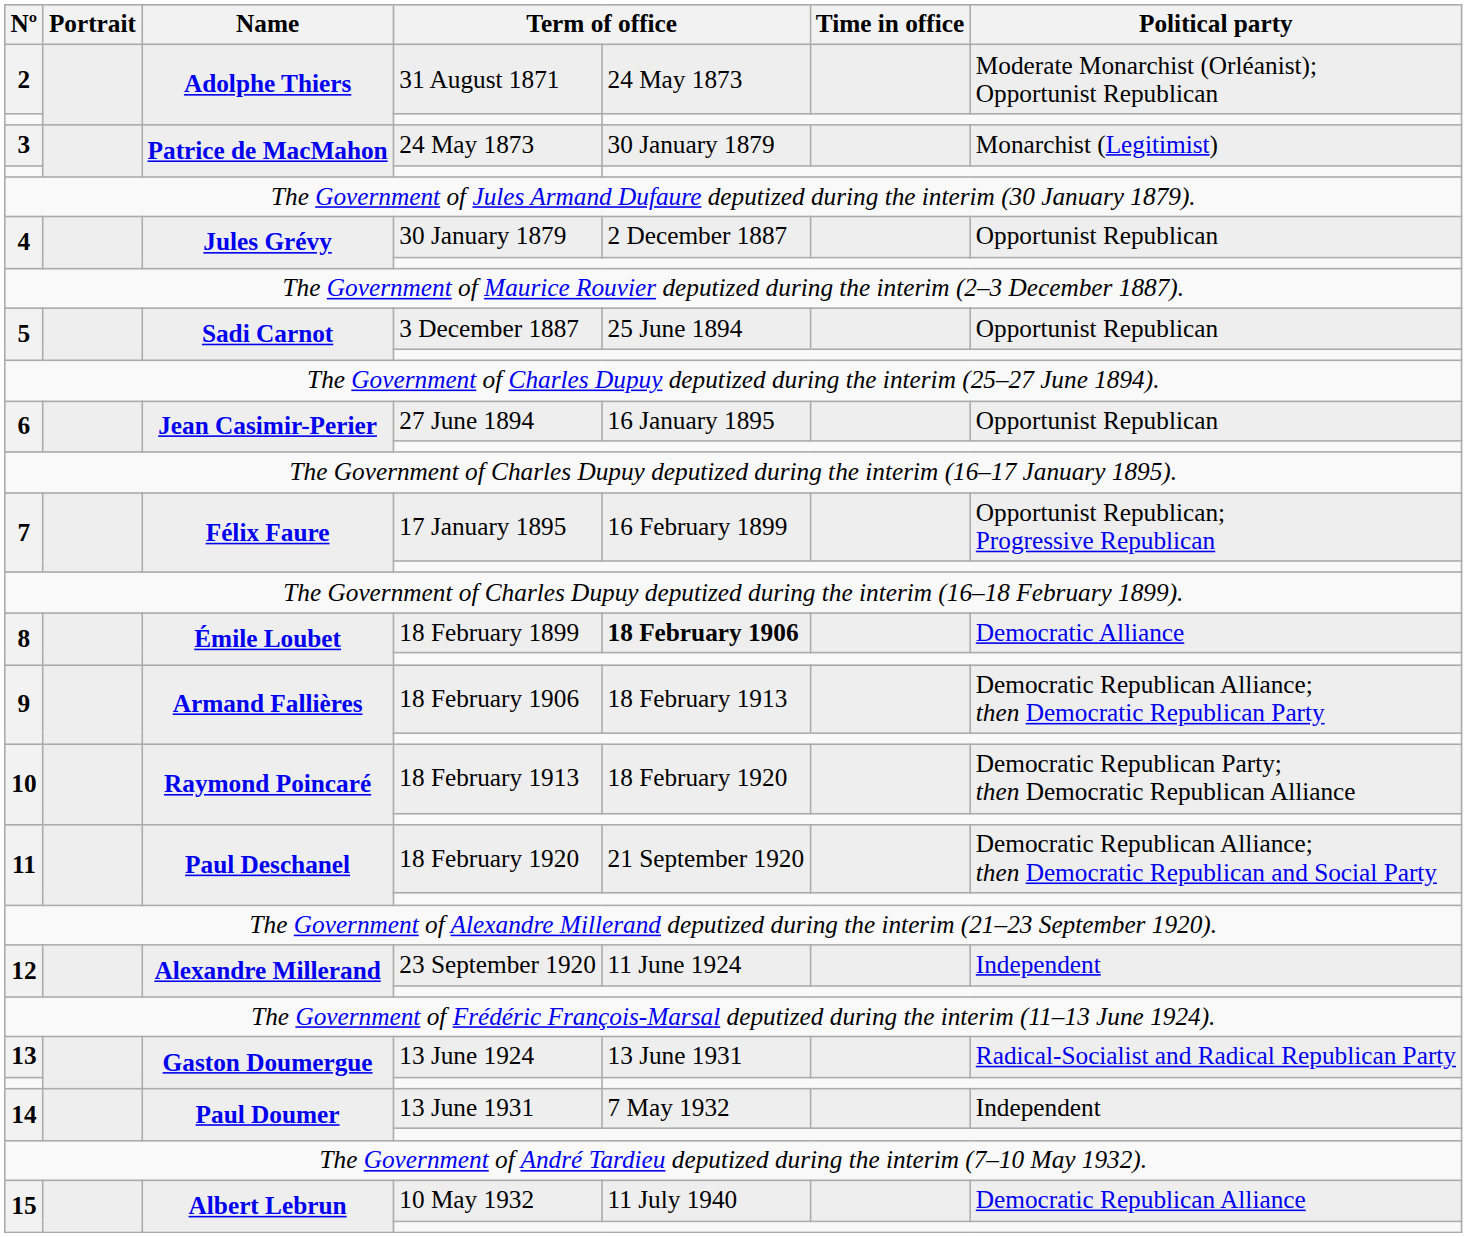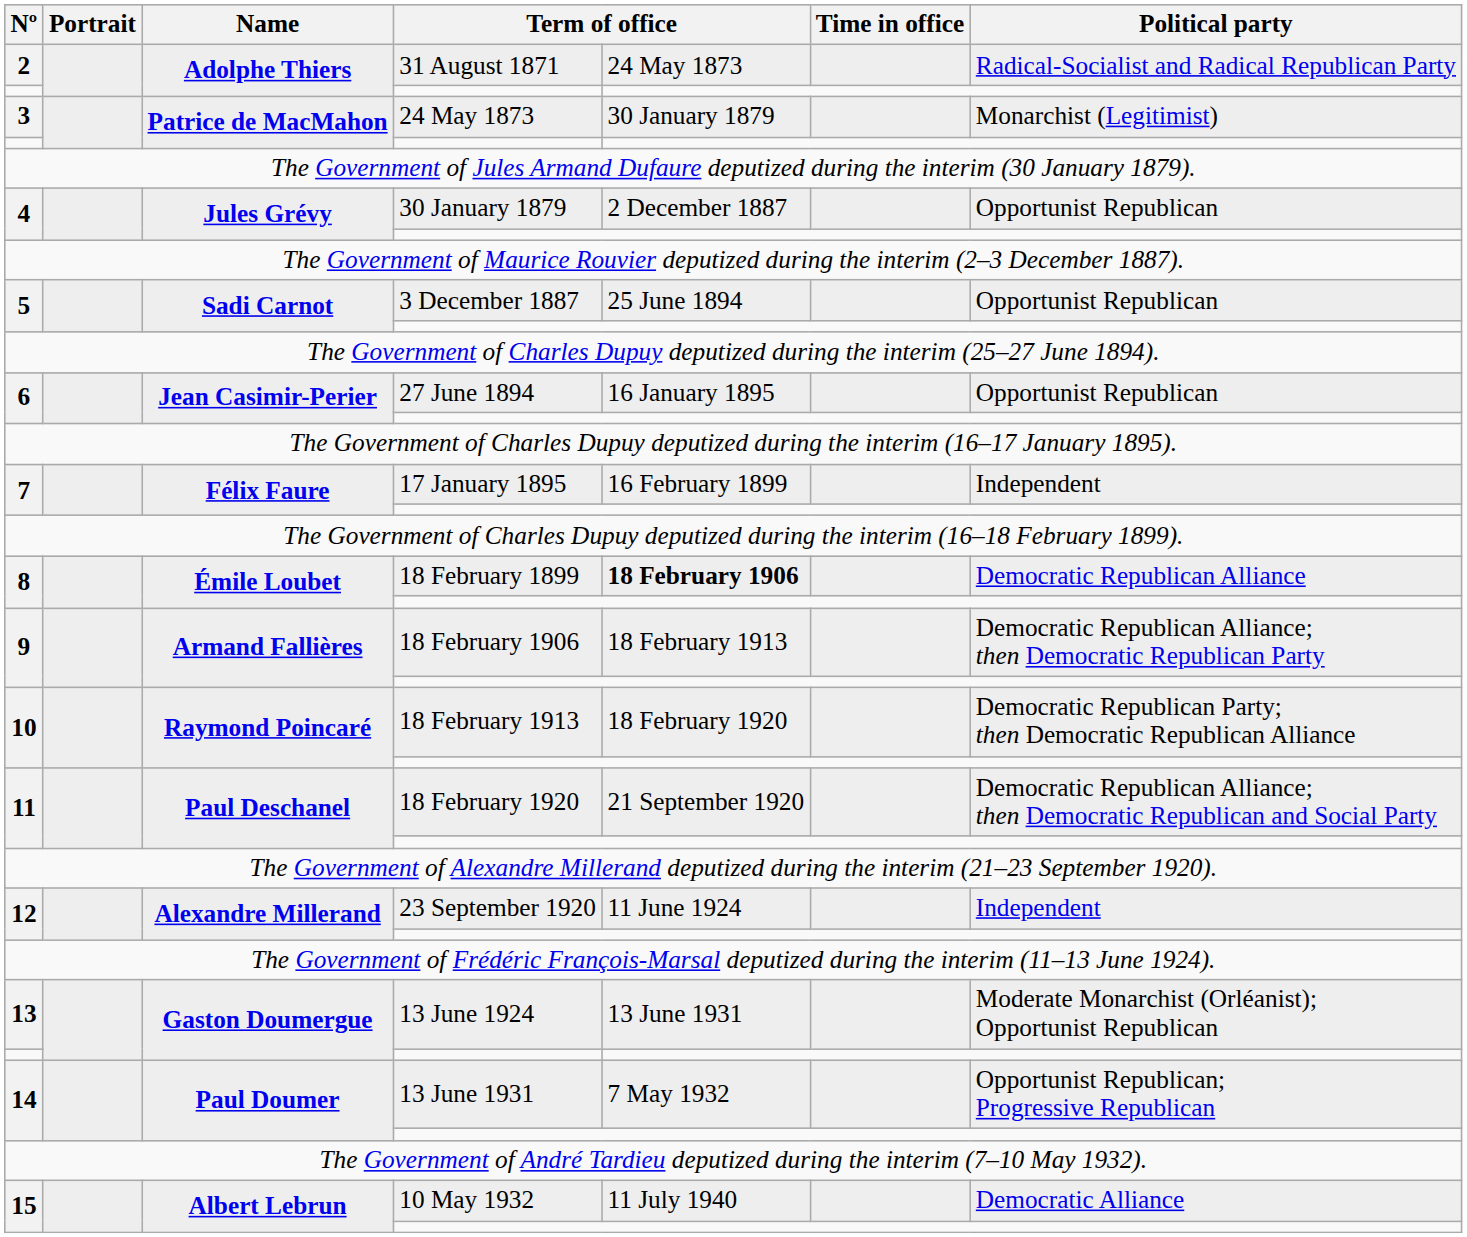(1146, 78) Moderate Monarchist (Orléanist); Opportunist Republican -> (1216, 64) Radical-Socialist and Radical Republican Party
(1100, 526) Opportunist Republican; Progressive Republican -> (1038, 483) Independent
(1080, 632) Democratic Alliance -> (1141, 575) Democratic Republican Alliance
(1216, 1056) Radical-Socialist and Radical Republican Party -> (1146, 1014) Moderate Monarchist (Orléanist); Opportunist Republican
(1038, 1108) Independent -> (1100, 1094) Opportunist Republican; Progressive Republican
(1141, 1200) Democratic Republican Alliance -> (1080, 1200) Democratic Alliance
